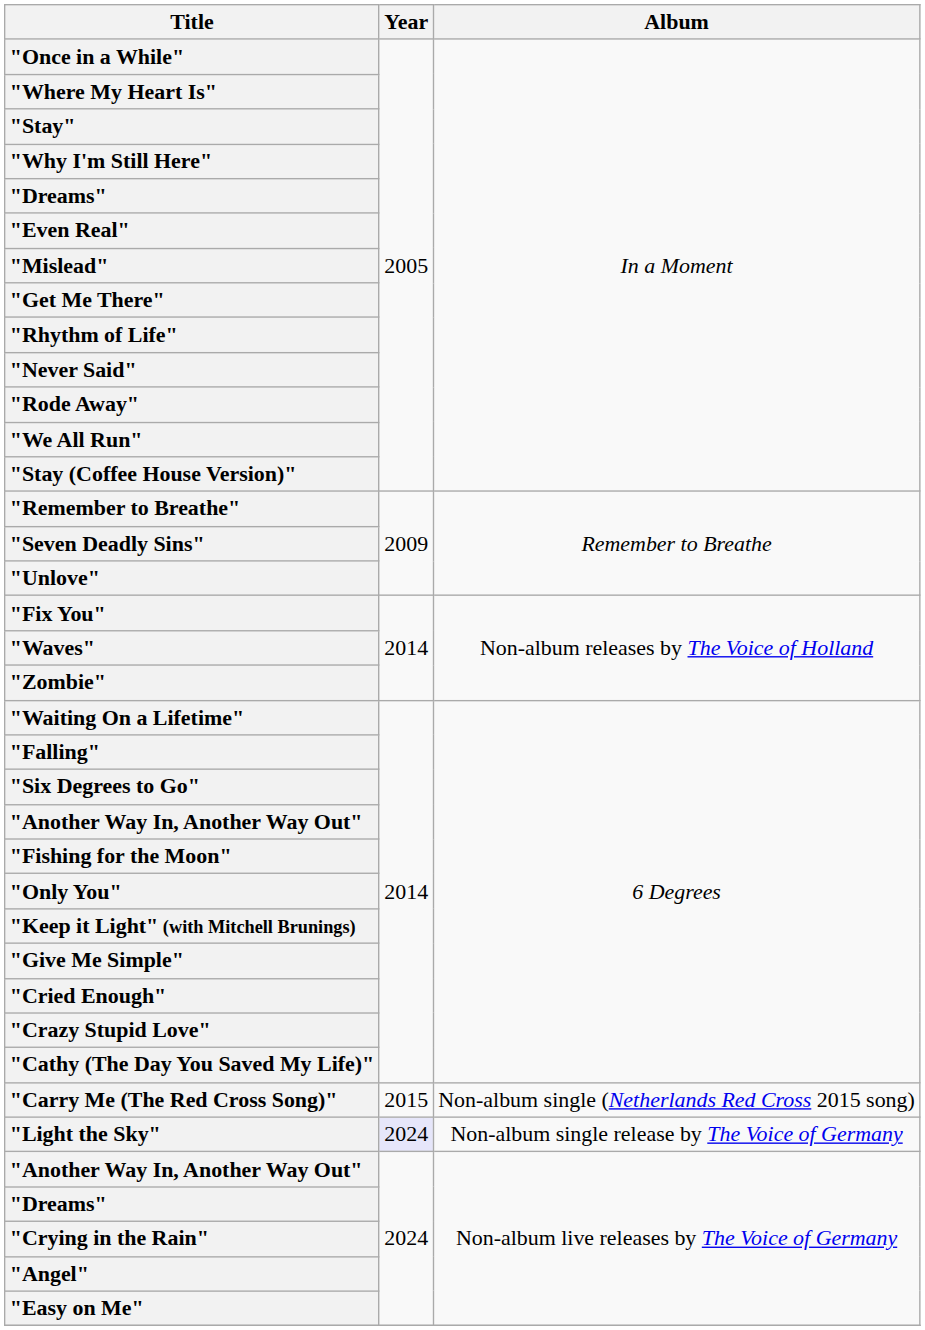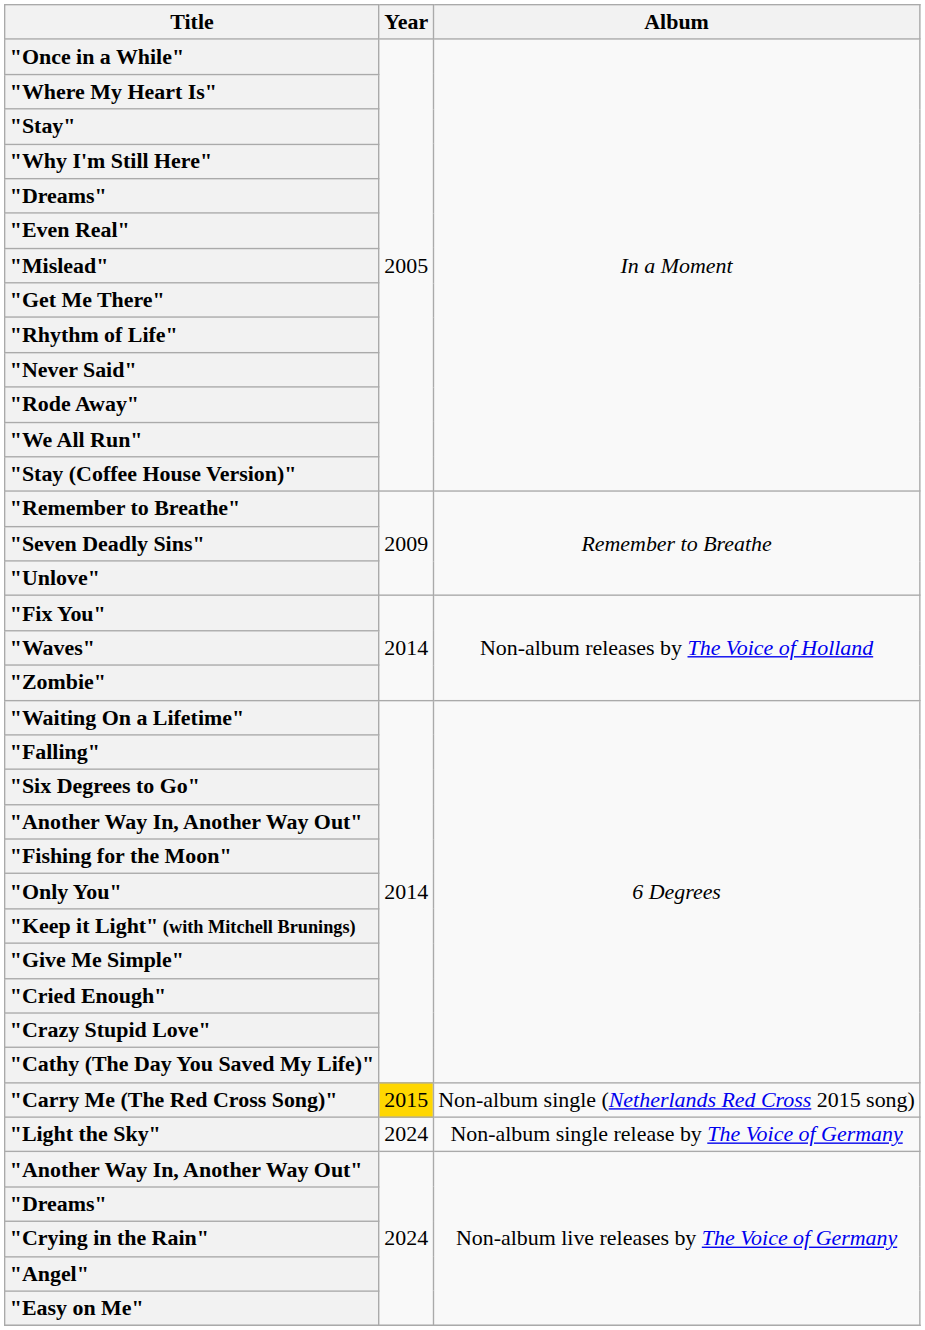(406, 1099) no background -> (406, 1099) gold background
(406, 1134) lavender background -> (406, 1134) no background
